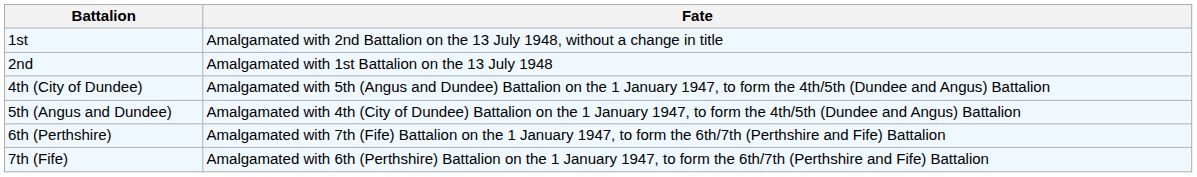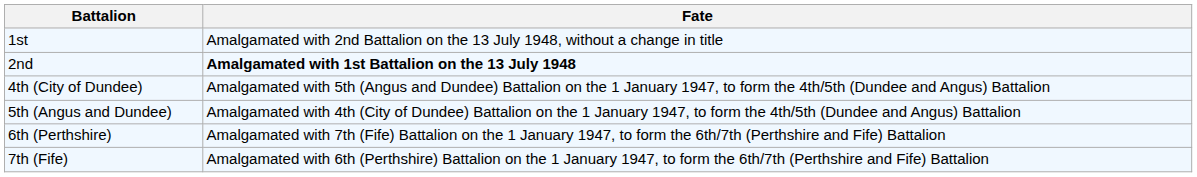(380, 64) normal -> (391, 64) bold
